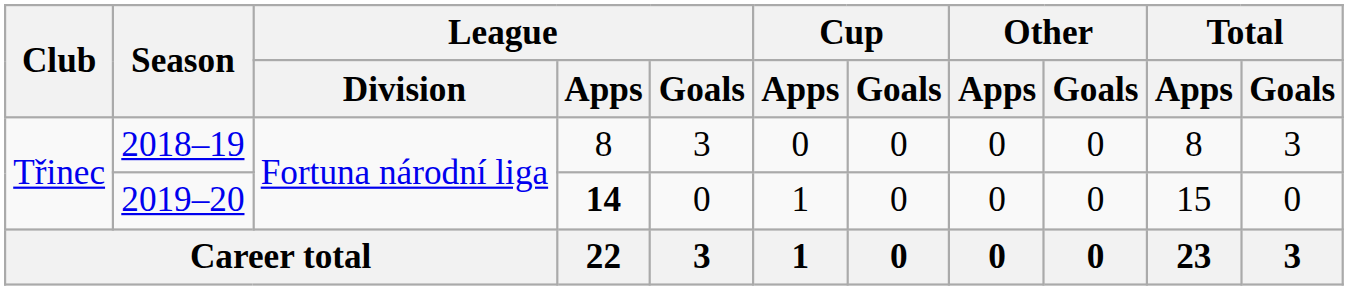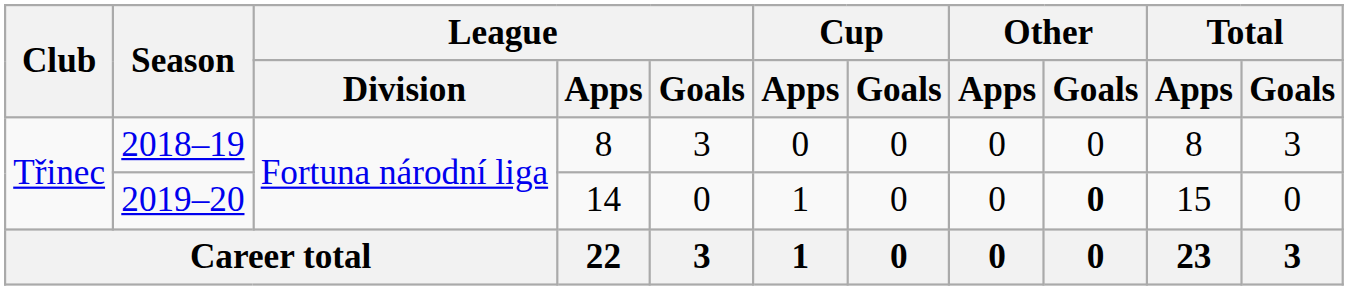(603, 199) bold -> (603, 199) normal
(1095, 199) normal -> (1095, 199) bold
